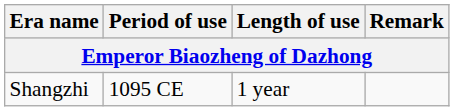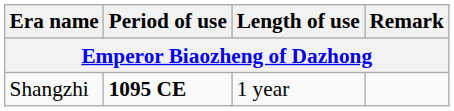(146, 88) normal -> (147, 88) bold
